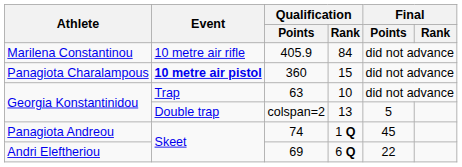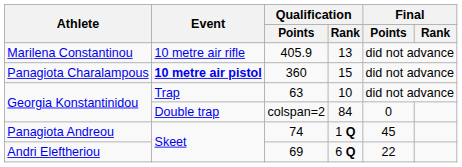(345, 53) 84 -> (345, 53) 13
(345, 113) 13 -> (345, 113) 84
(388, 113) 5 -> (388, 113) 0
